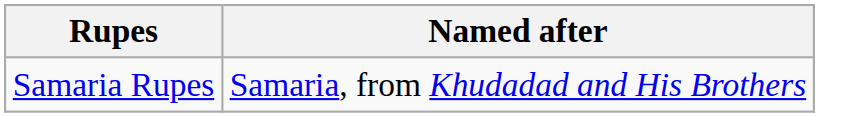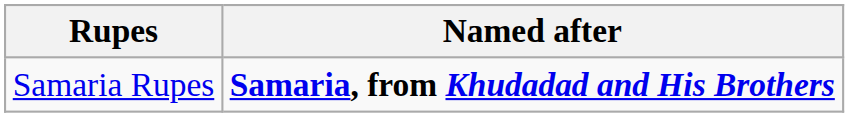(518, 84) normal -> (532, 84) bold
